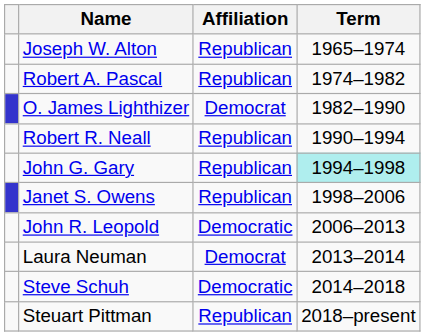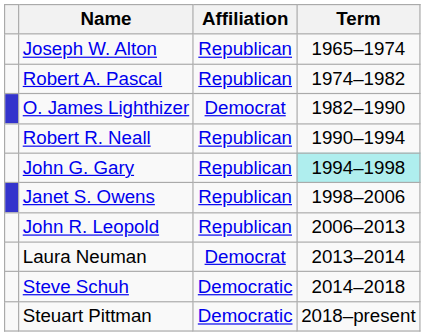(245, 227) Democratic -> (245, 227) Republican
(245, 316) Republican -> (245, 316) Democratic
